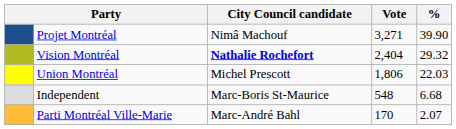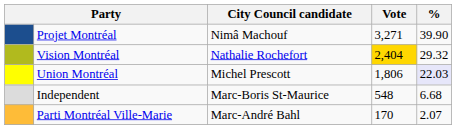(262, 54) bold -> (259, 54) normal
(389, 54) no background -> (389, 54) gold background
(434, 74) no background -> (434, 74) lavender background
